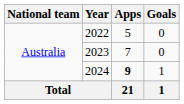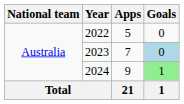(161, 52) no background -> (161, 52) lightblue background
(128, 71) bold -> (128, 71) normal
(161, 71) no background -> (161, 71) lightgreen background
